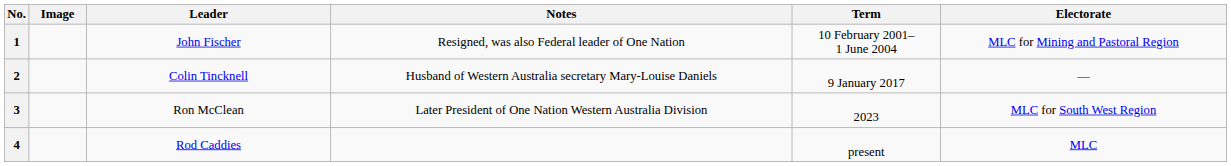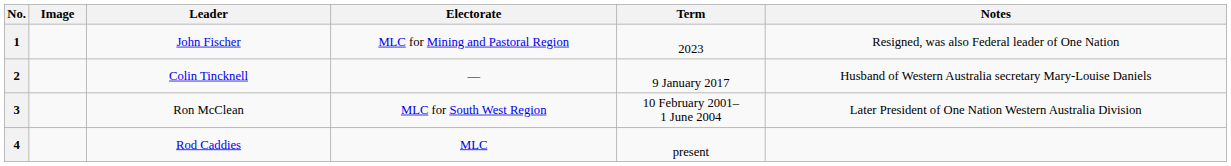columns swapped: (1083, 14) <-> (561, 14)
(866, 41) 10 February 2001– 1 June 2004 -> (691, 48) 2023
(866, 117) 2023 -> (691, 110) 10 February 2001– 1 June 2004
